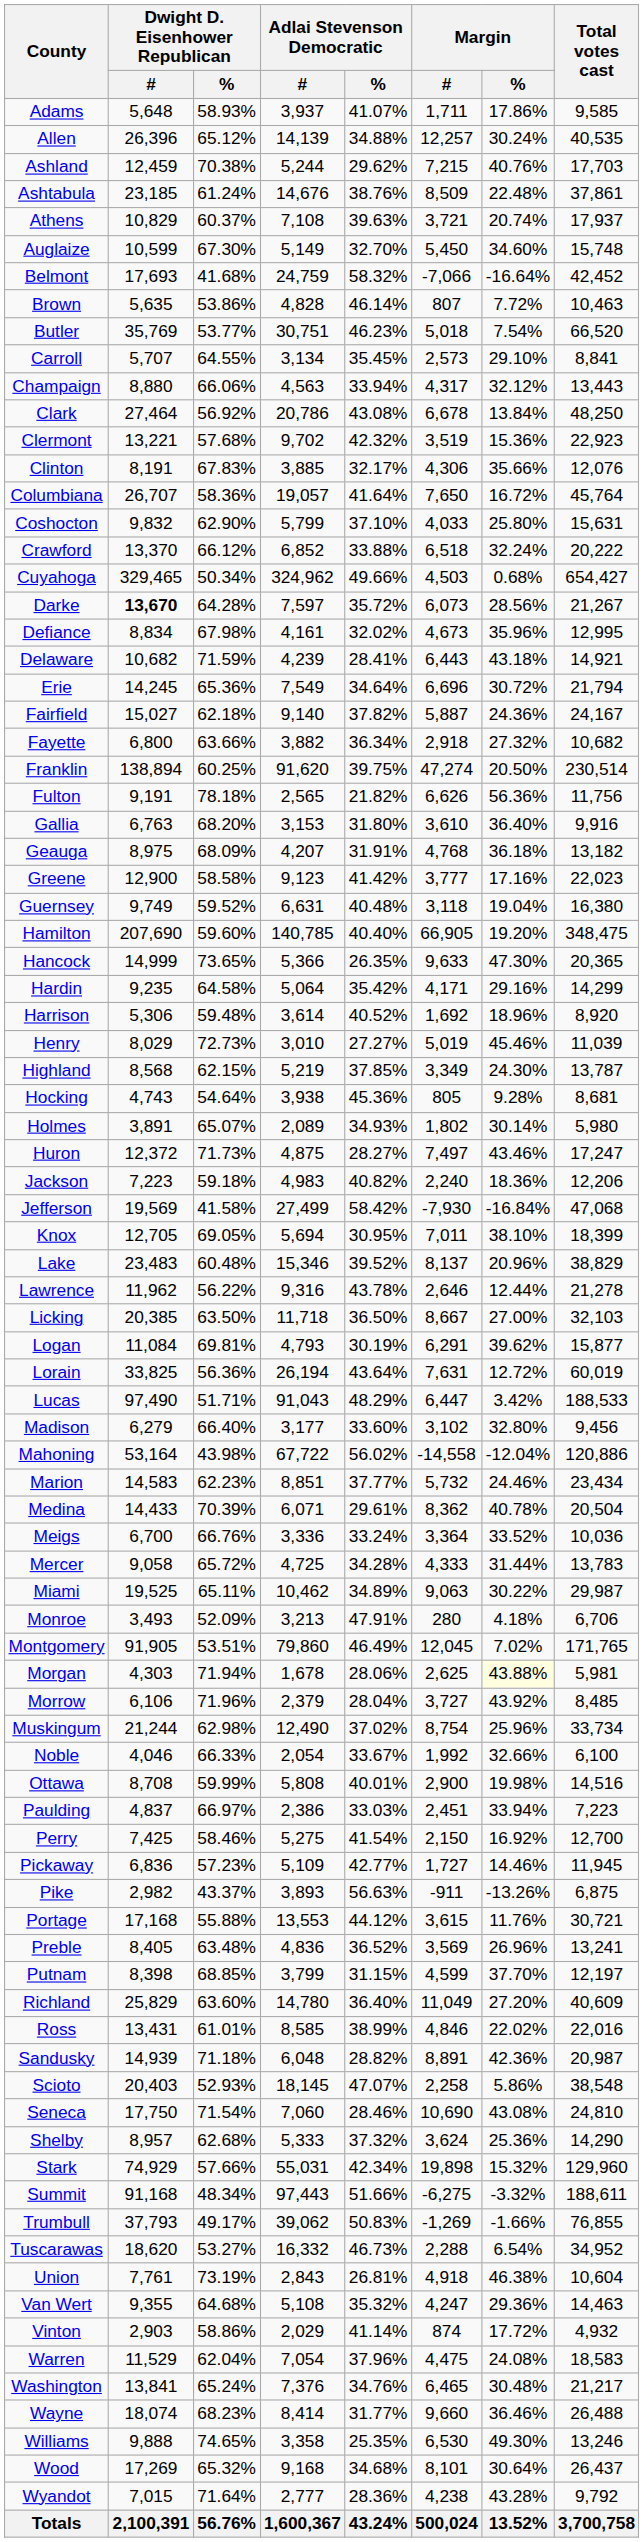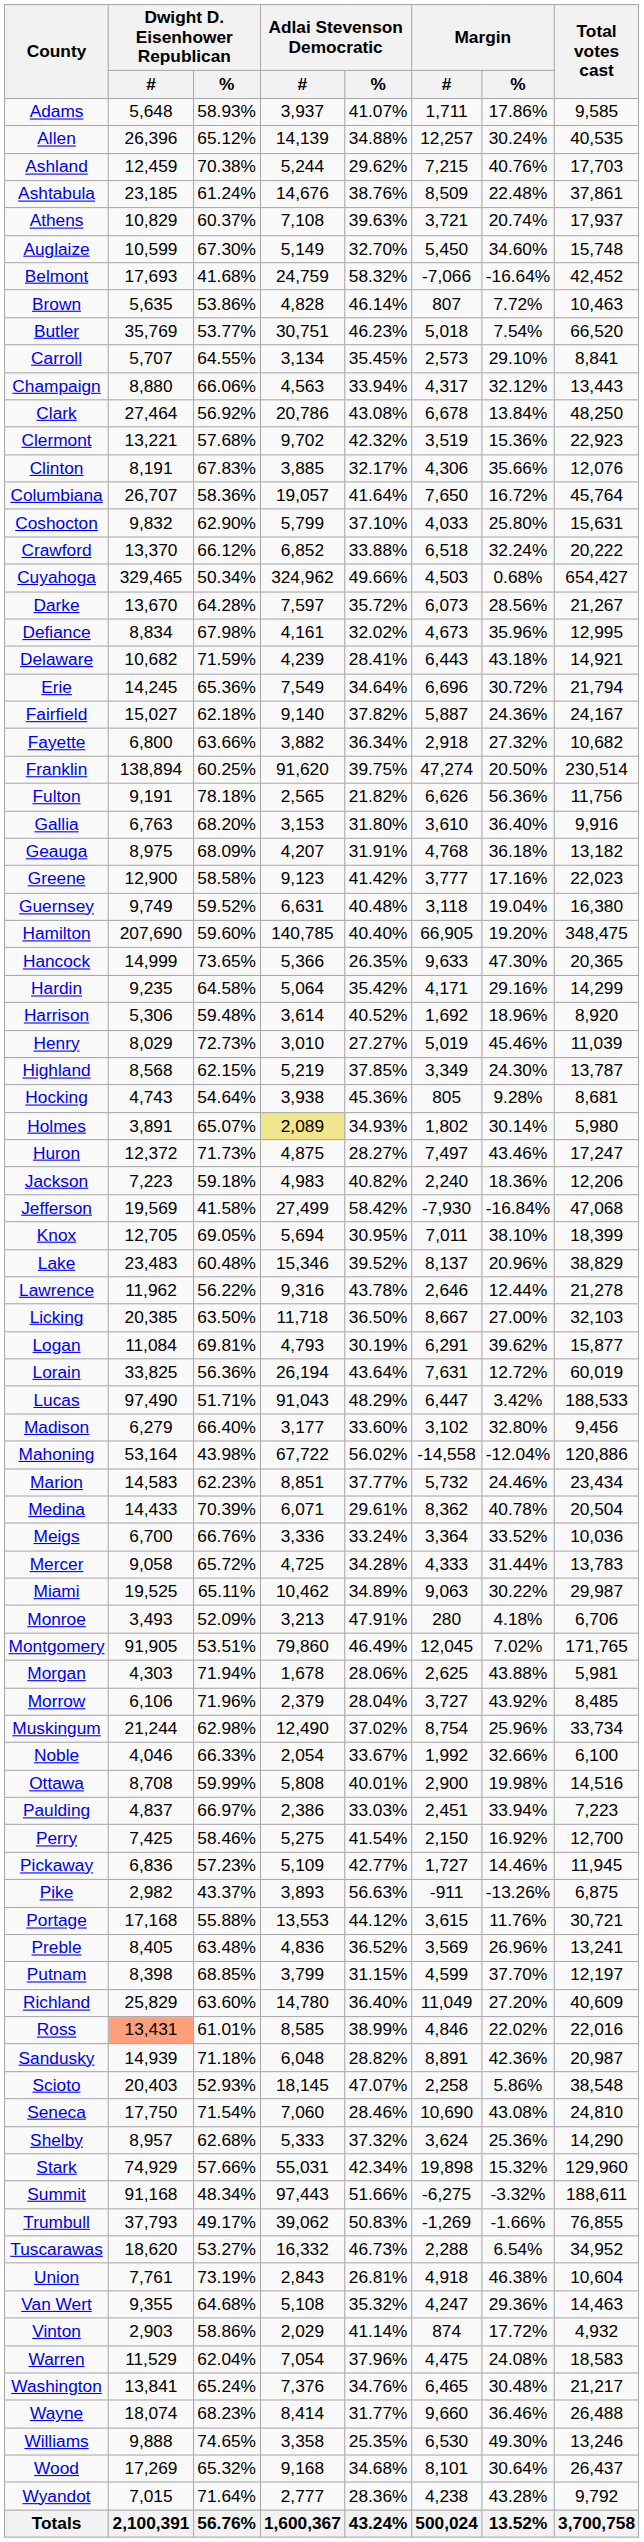(151, 605) bold -> (151, 605) normal
(302, 1125) no background -> (302, 1125) khaki background
(518, 1673) lightyellow background -> (518, 1673) no background
(151, 2030) no background -> (151, 2030) lightsalmon background
